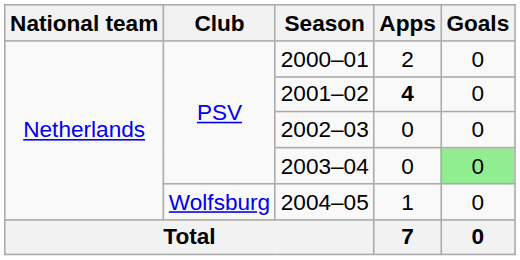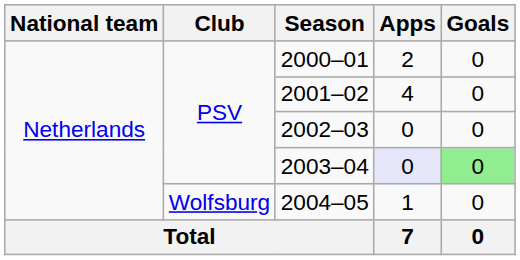(408, 94) bold -> (408, 94) normal
(408, 166) no background -> (408, 166) lavender background
